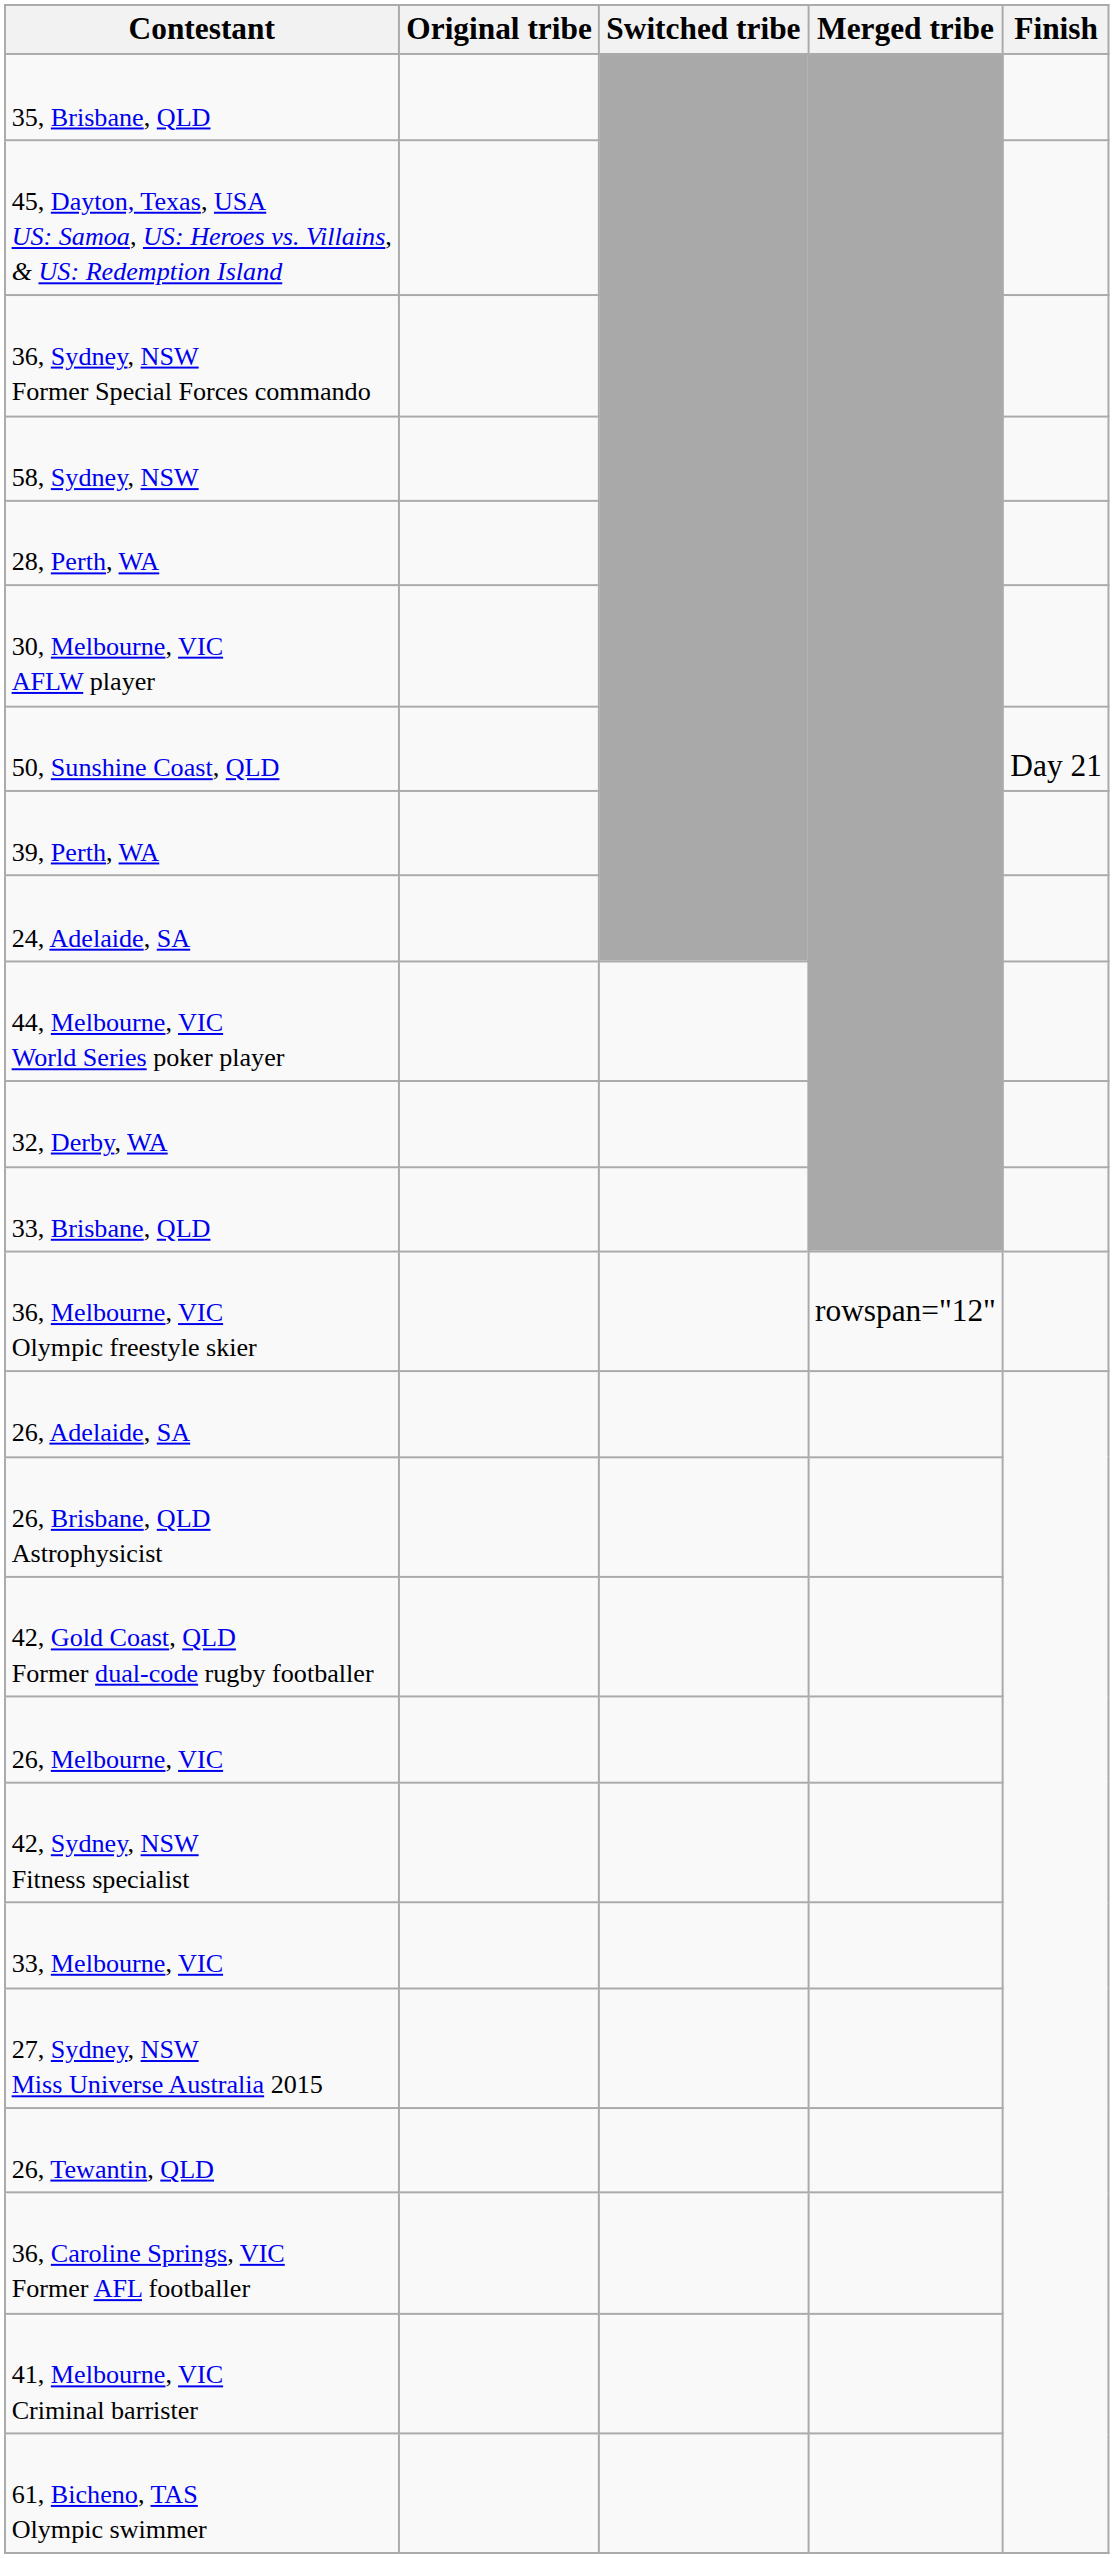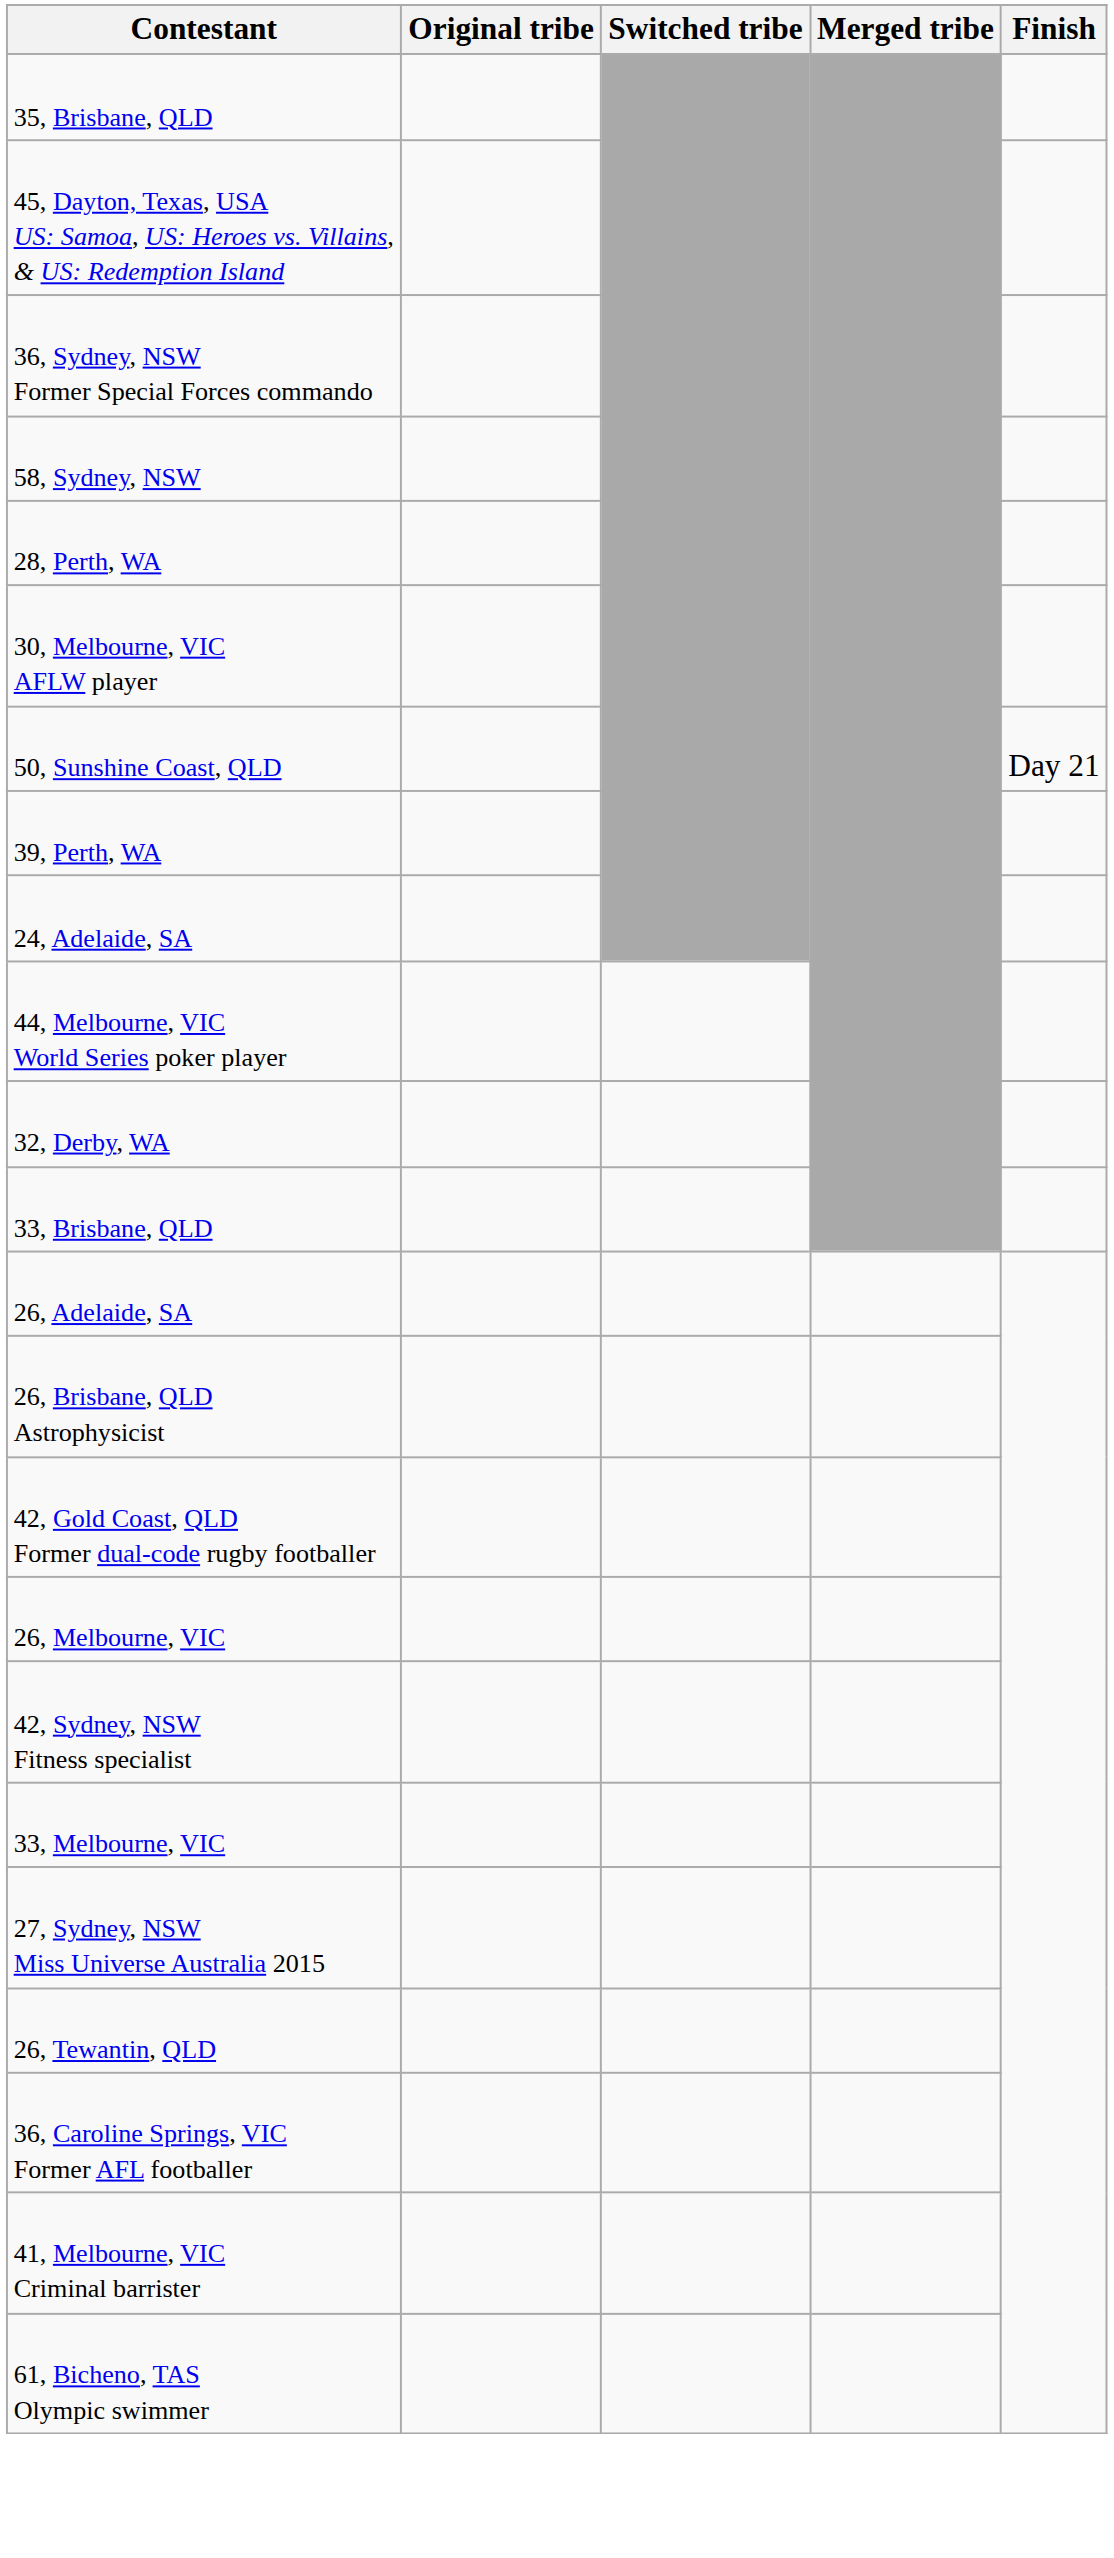- row: (134, 1330)
